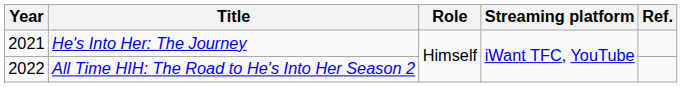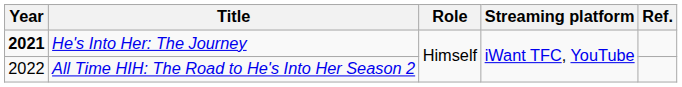(26, 43) normal -> (26, 43) bold
